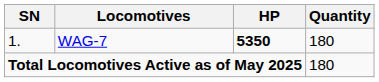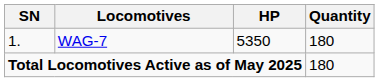(253, 40) bold -> (253, 40) normal
